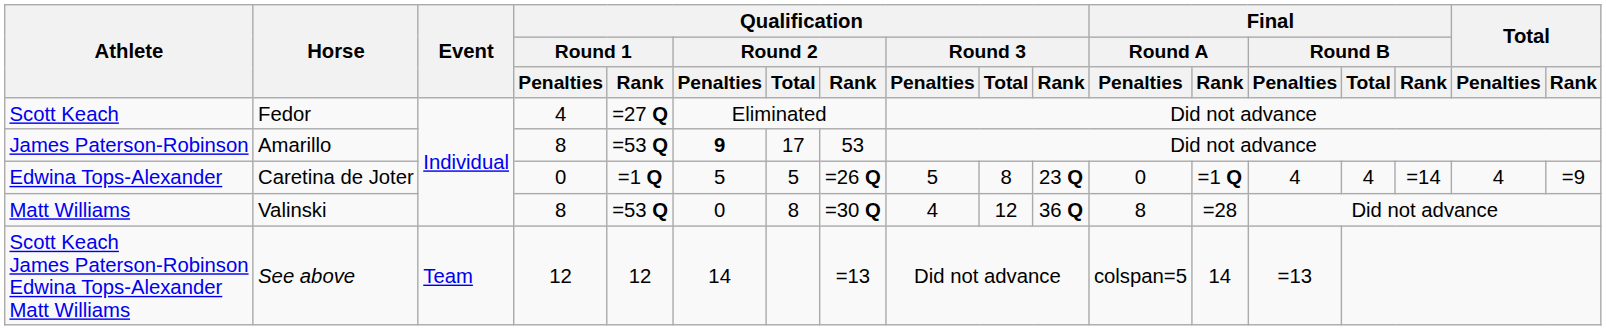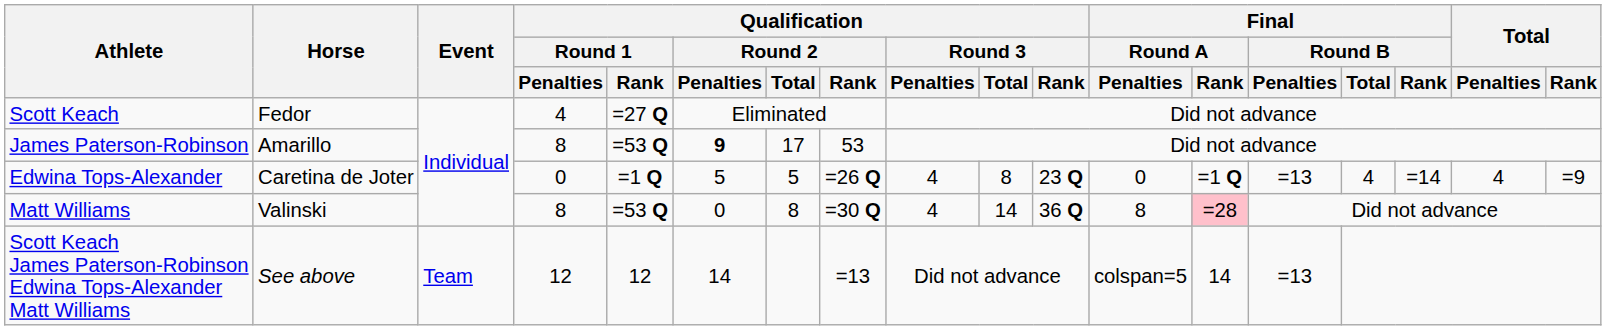(932, 178) 5 -> (932, 178) 4
(1295, 178) 4 -> (1295, 178) =13
(1006, 210) 12 -> (1006, 210) 14
(1220, 210) no background -> (1220, 210) pink background
